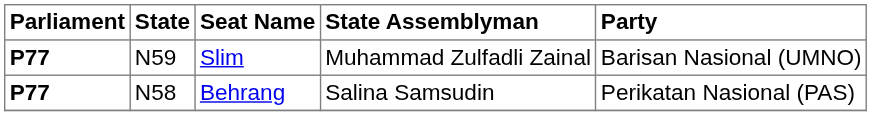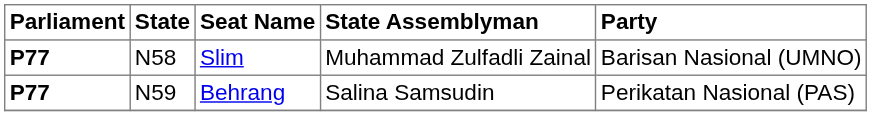(156, 57) N59 -> (156, 57) N58
(156, 92) N58 -> (156, 92) N59
